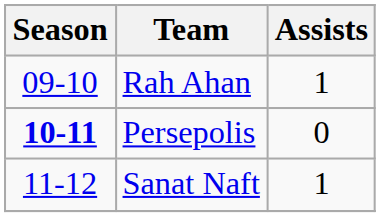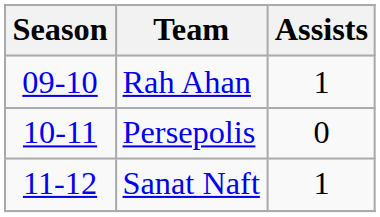(60, 132) bold -> (60, 132) normal
